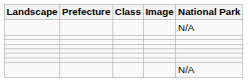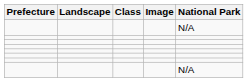columns swapped: (32, 12) <-> (86, 12)
